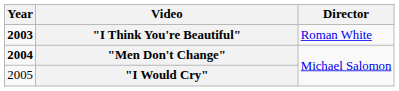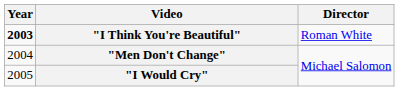(20, 55) bold -> (20, 55) normal
